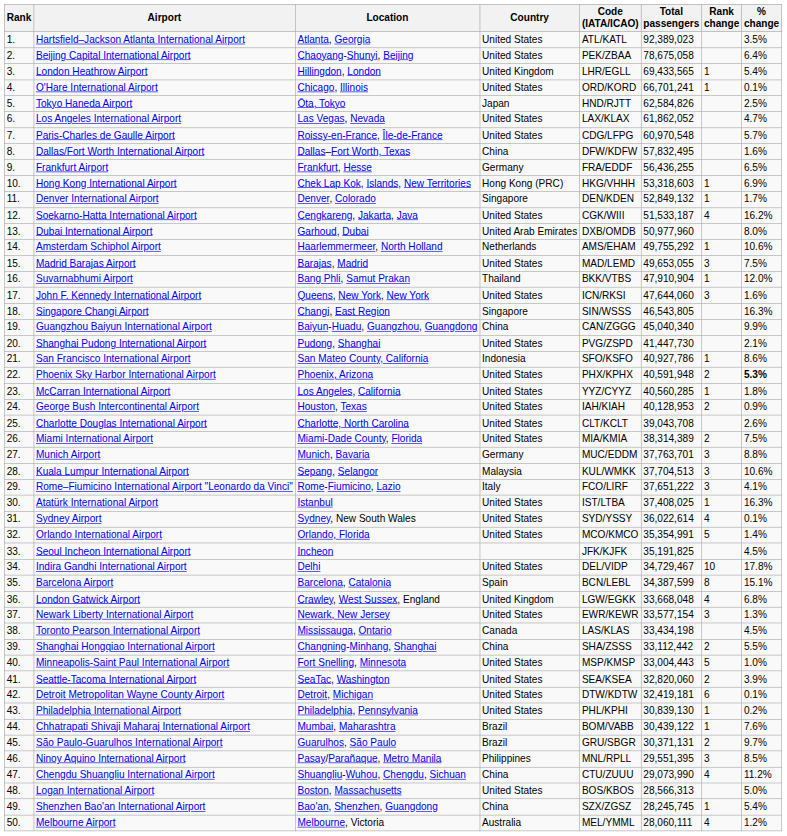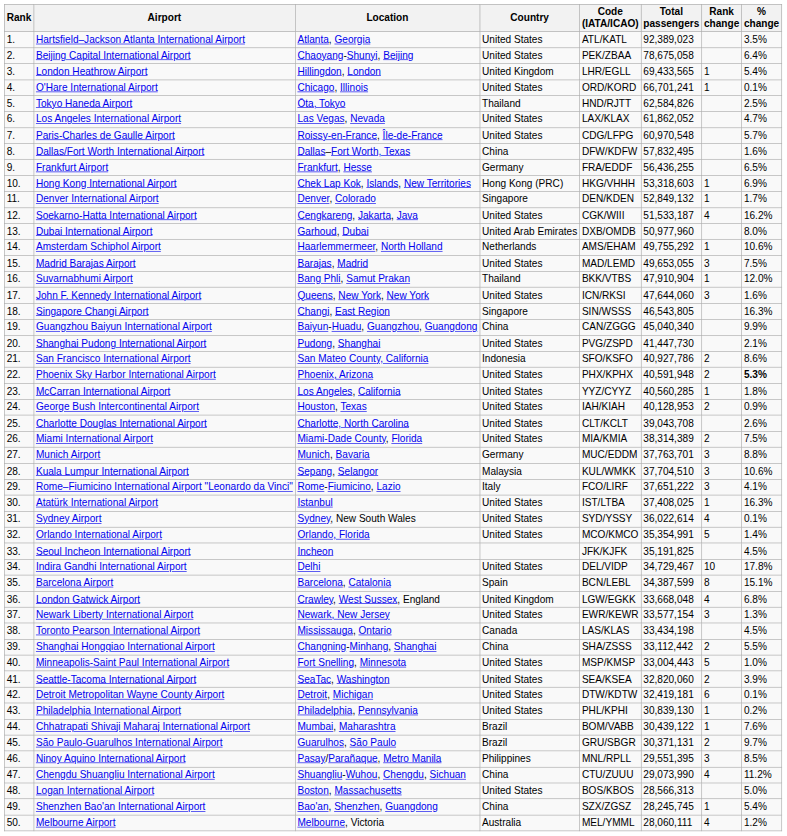(496, 103) Japan -> (501, 103) Thailand
(707, 359) 1 -> (707, 359) 2
(669, 471) 37,704,513 -> (669, 471) 37,704,510
